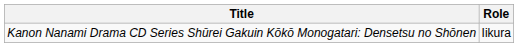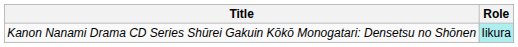(496, 33) no background -> (496, 33) paleturquoise background
